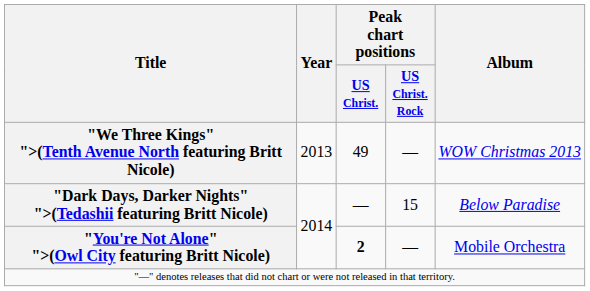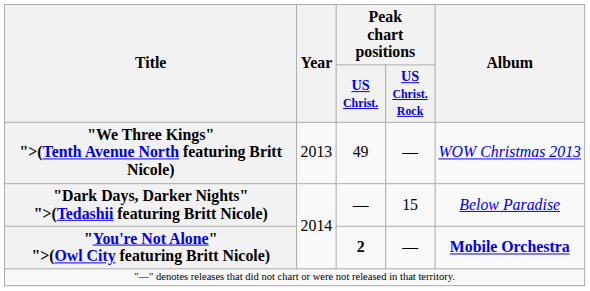(510, 247) normal -> (510, 247) bold
